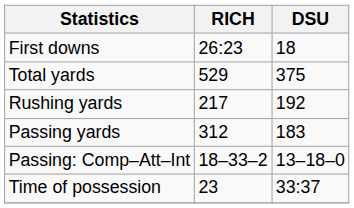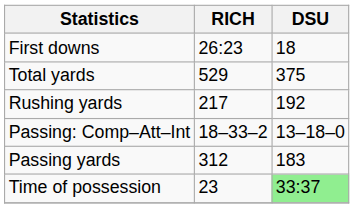rows swapped: (64, 132) <-> (99, 160)
(298, 188) no background -> (298, 188) lightgreen background
